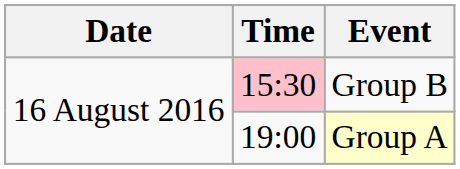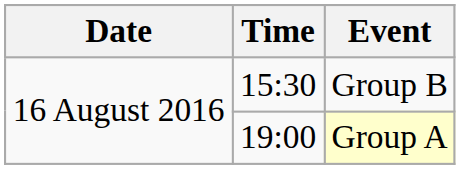(278, 84) pink background -> (278, 84) no background
